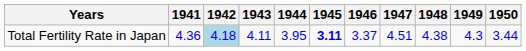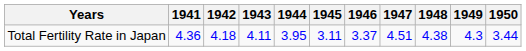(223, 35) lightblue background -> (223, 35) no background
(329, 35) bold -> (330, 35) normal
